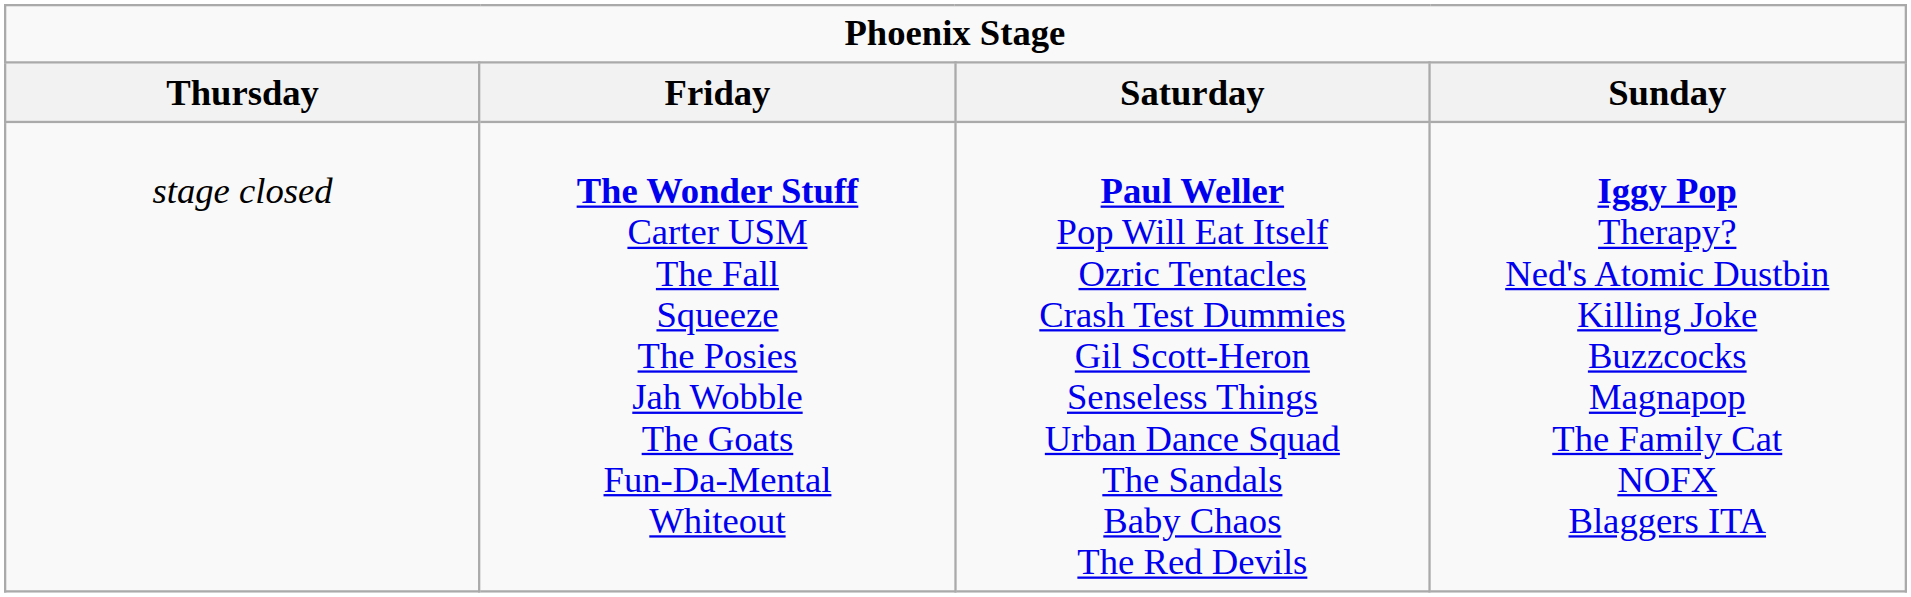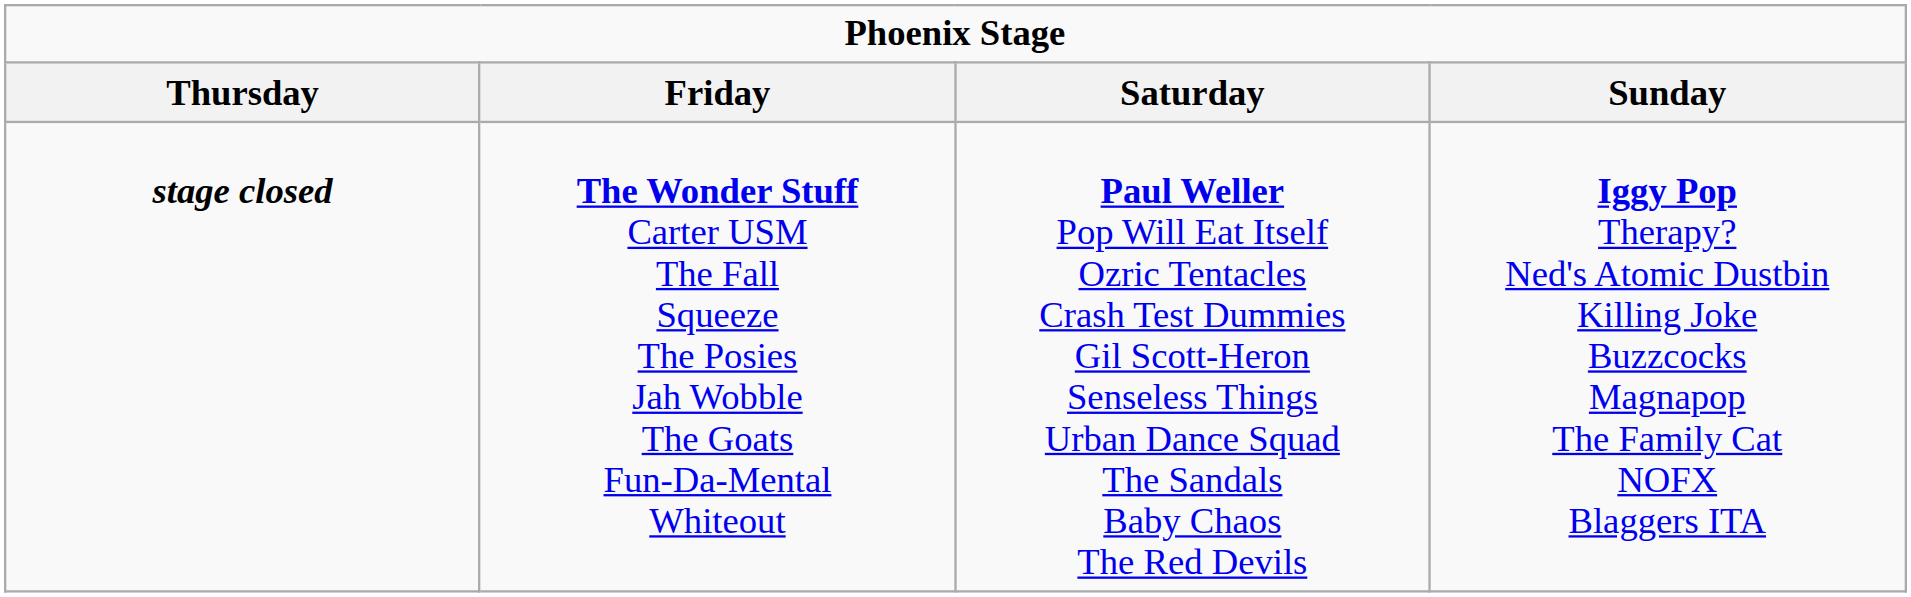(243, 190) normal -> (243, 190) bold
